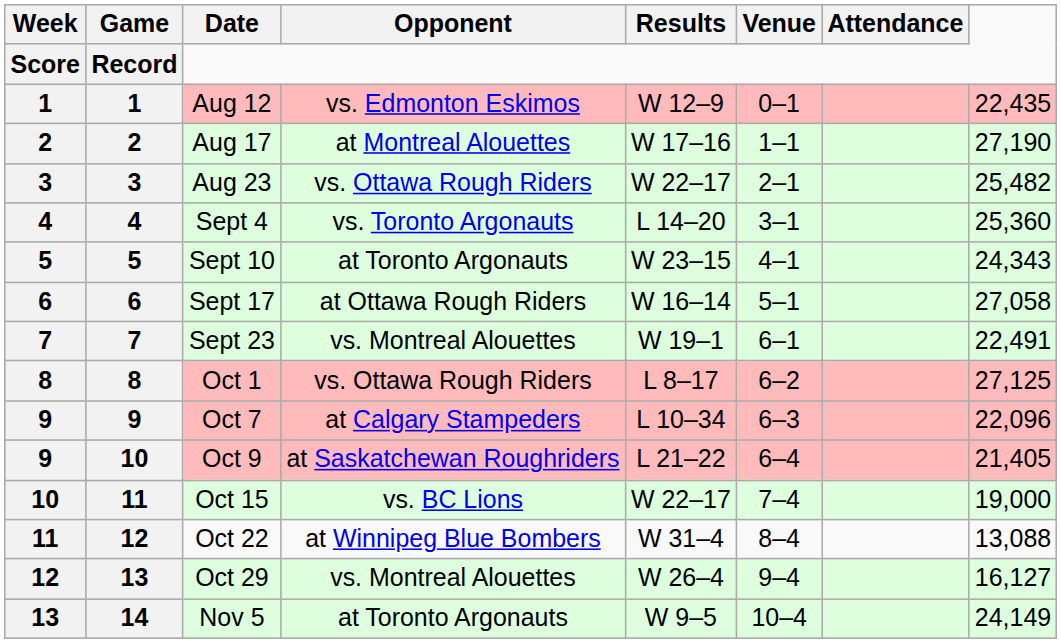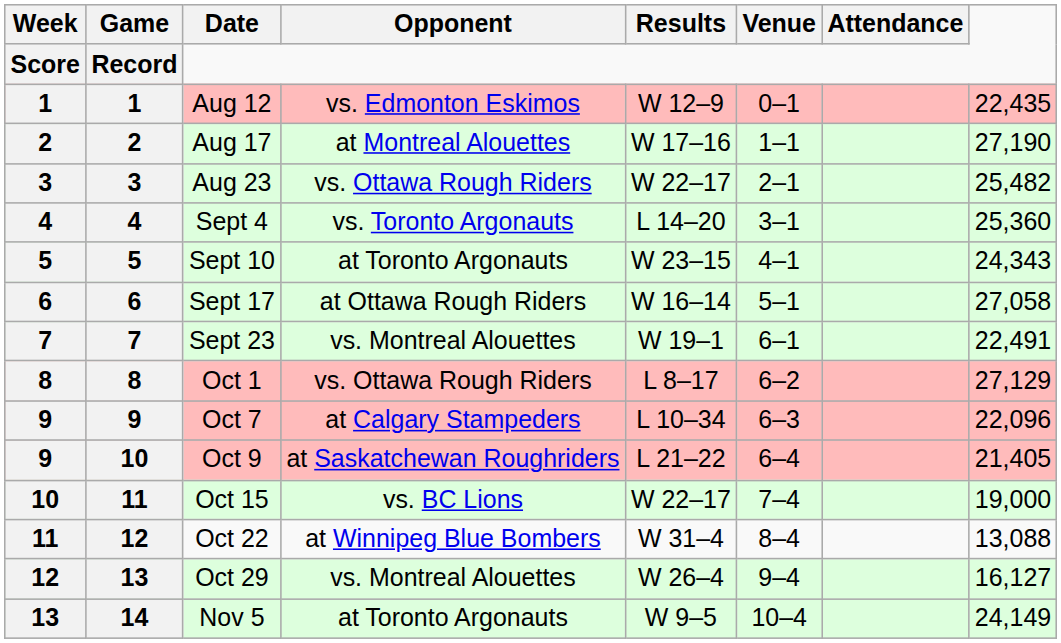(1013, 380) 27,125 -> (1013, 380) 27,129
